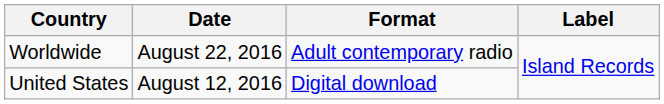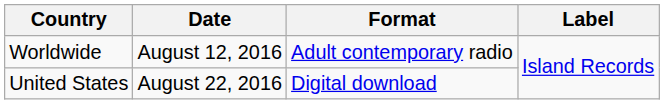(210, 51) August 22, 2016 -> (210, 51) August 12, 2016
(210, 83) August 12, 2016 -> (210, 83) August 22, 2016
